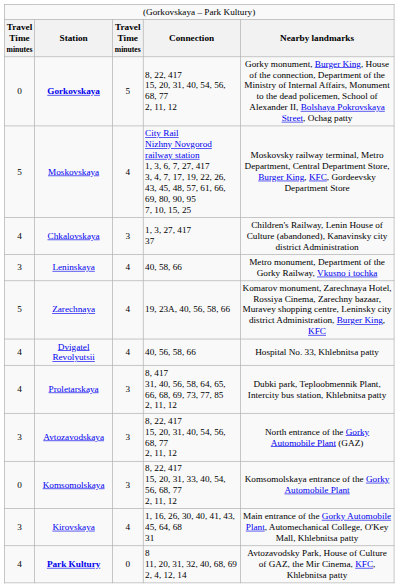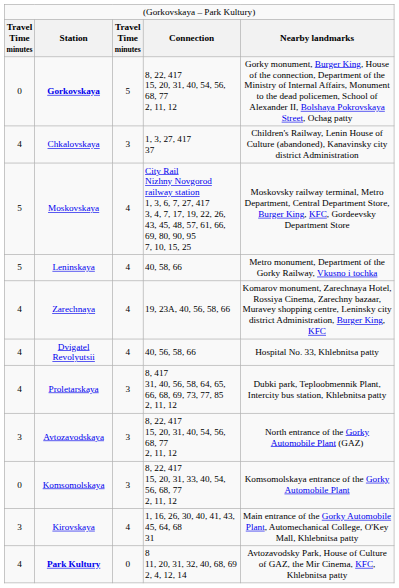rows swapped: (74, 172) <-> (74, 236)
(19, 268) 3 -> (19, 268) 5
(19, 310) 5 -> (19, 310) 4
